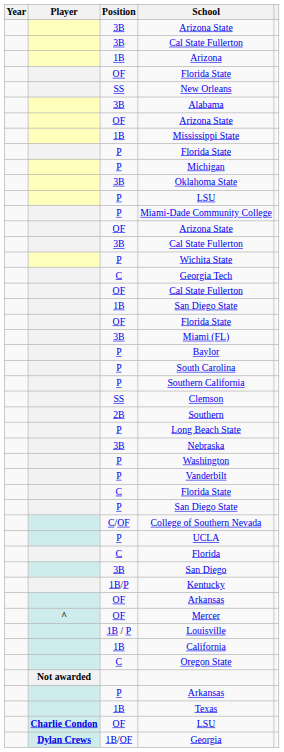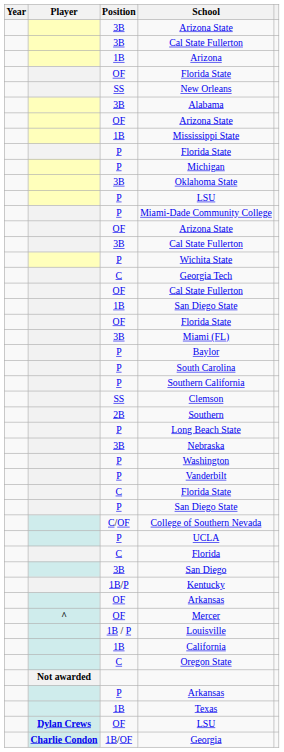(64, 724) Charlie Condon -> (64, 724) Dylan Crews
(64, 739) Dylan Crews -> (64, 739) Charlie Condon
